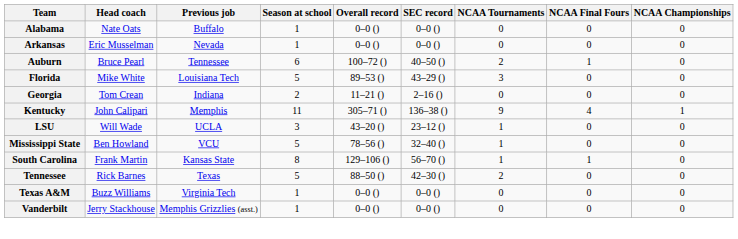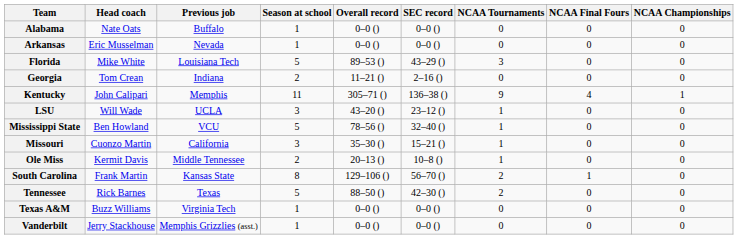- row: (45, 62)
+ row: (45, 144)
+ row: (45, 160)
(501, 160) 1 -> (501, 176) 2
